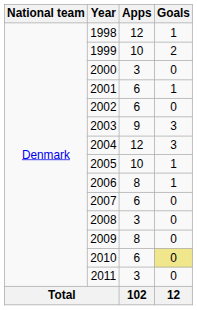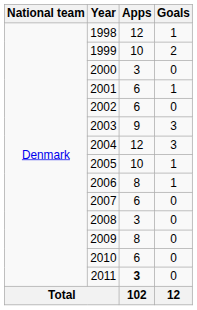(174, 257) khaki background -> (174, 257) no background
(137, 276) normal -> (137, 276) bold
